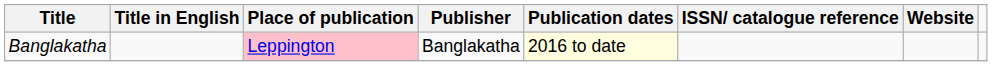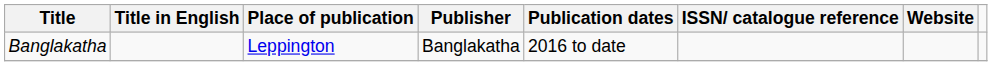(291, 46) pink background -> (291, 46) no background
(577, 46) lightyellow background -> (577, 46) no background
